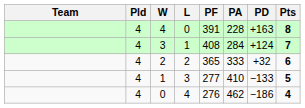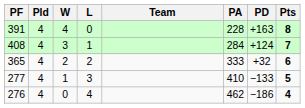columns swapped: (65, 12) <-> (211, 12)
